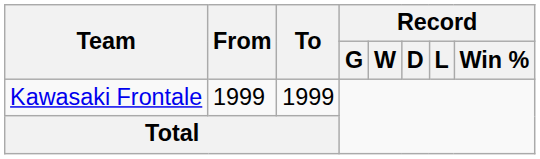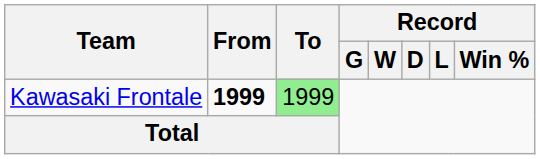(239, 97) normal -> (239, 97) bold
(308, 97) no background -> (308, 97) lightgreen background
